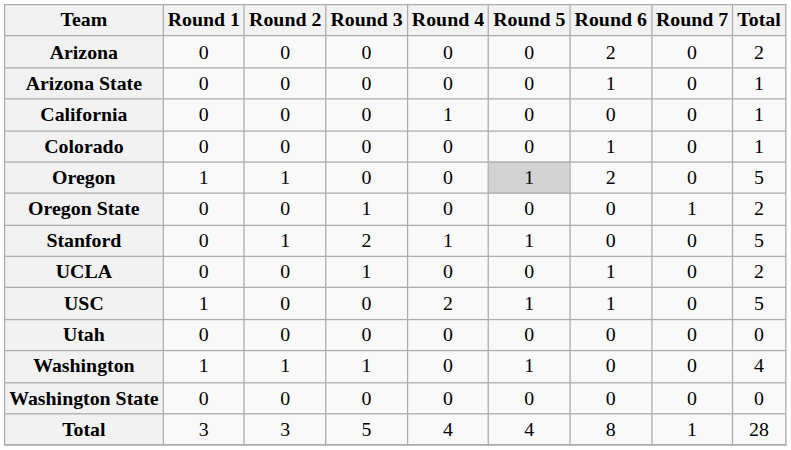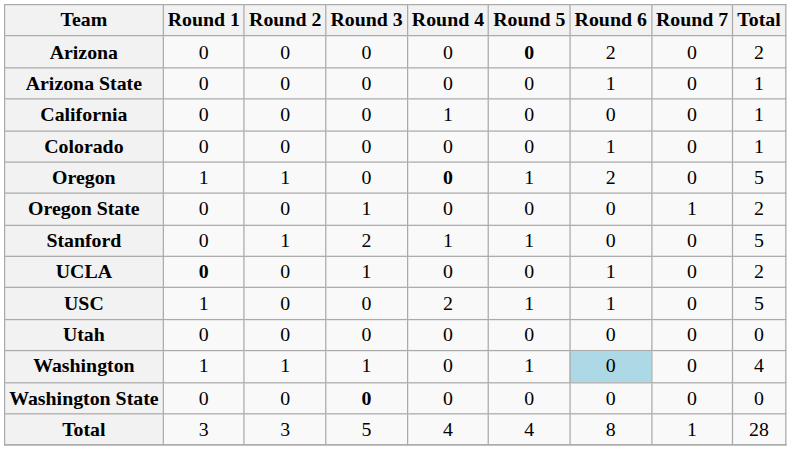(529, 51) normal -> (529, 51) bold
(448, 177) normal -> (448, 177) bold
(529, 177) lightgrey background -> (529, 177) no background
(204, 271) normal -> (204, 271) bold
(611, 366) no background -> (611, 366) lightblue background
(367, 397) normal -> (367, 397) bold
